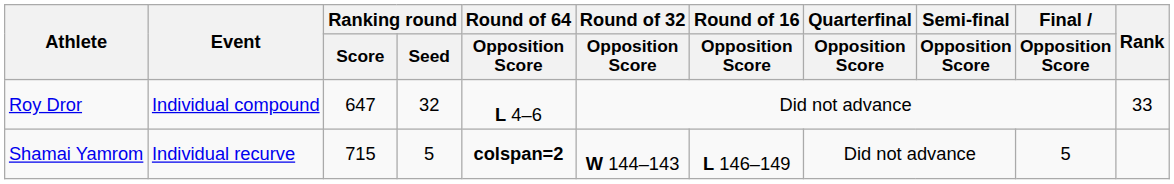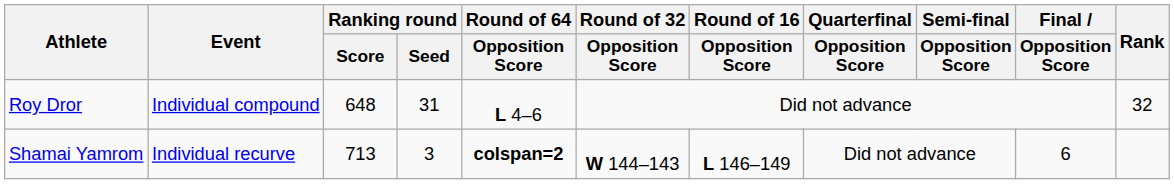(360, 105) 647 -> (360, 105) 648
(429, 105) 32 -> (429, 105) 31
(1142, 105) 33 -> (1142, 105) 32
(360, 154) 715 -> (360, 154) 713
(429, 154) 5 -> (429, 154) 3
(1066, 154) 5 -> (1066, 154) 6
